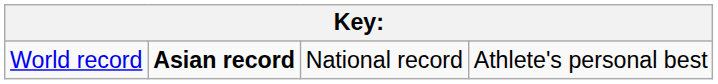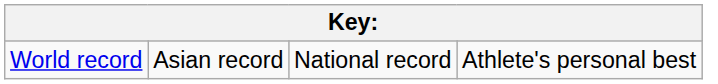(224, 59) bold -> (218, 59) normal
